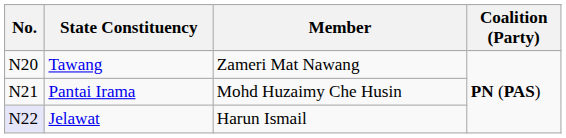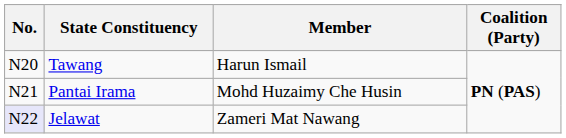(288, 64) Zameri Mat Nawang -> (262, 64) Harun Ismail
(262, 118) Harun Ismail -> (288, 118) Zameri Mat Nawang
